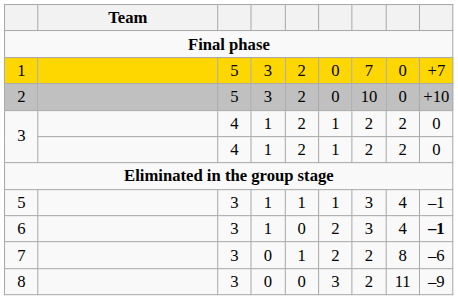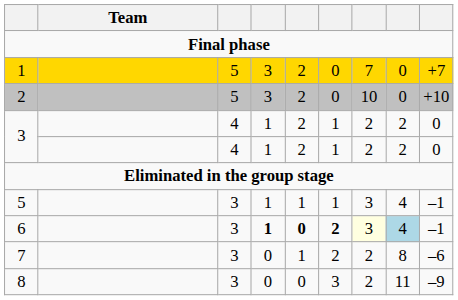(268, 228) normal -> (268, 228) bold
(302, 228) normal -> (302, 228) bold
(335, 228) normal -> (335, 228) bold
(369, 228) no background -> (369, 228) lightyellow background
(403, 228) no background -> (403, 228) lightblue background
(436, 228) bold -> (436, 228) normal
